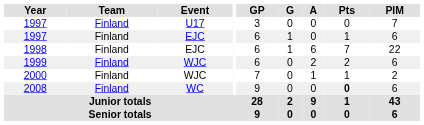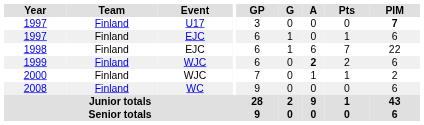(395, 23) normal -> (395, 23) bold
(313, 62) normal -> (313, 62) bold
(347, 88) bold -> (347, 88) normal
